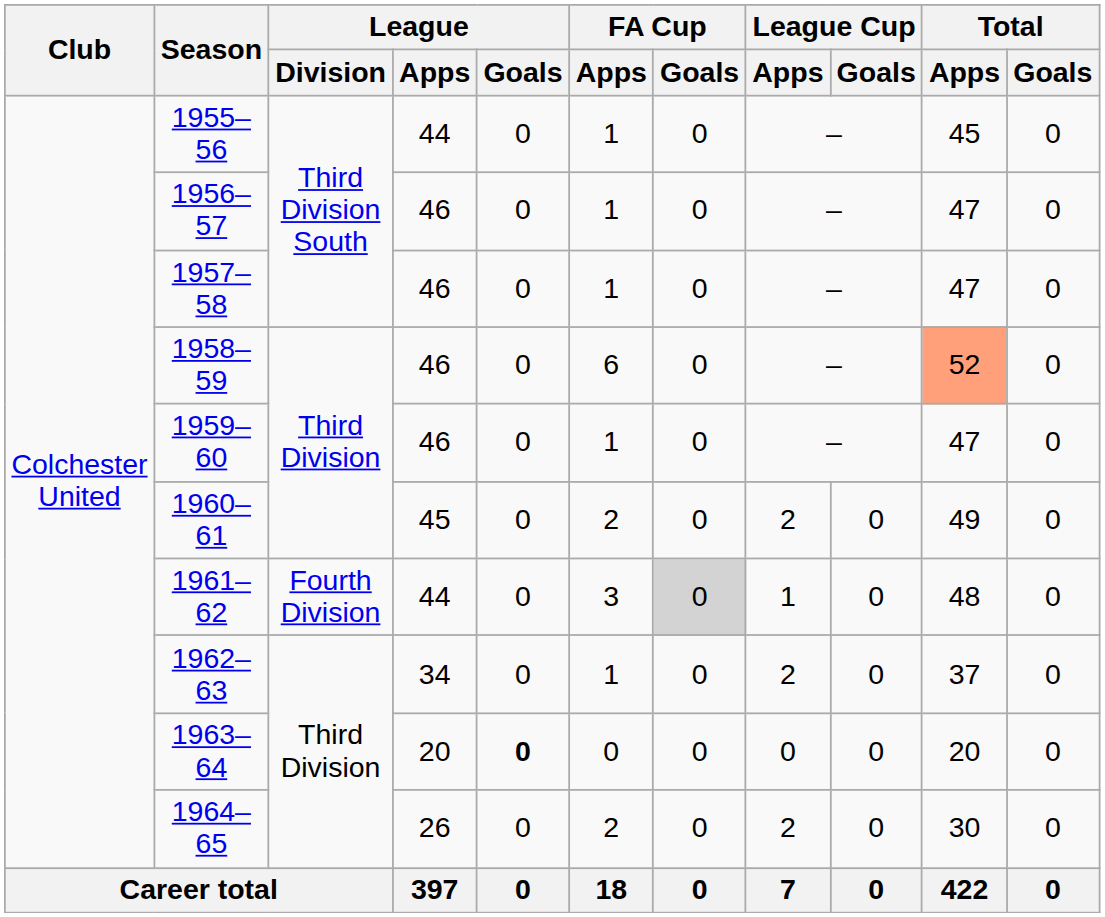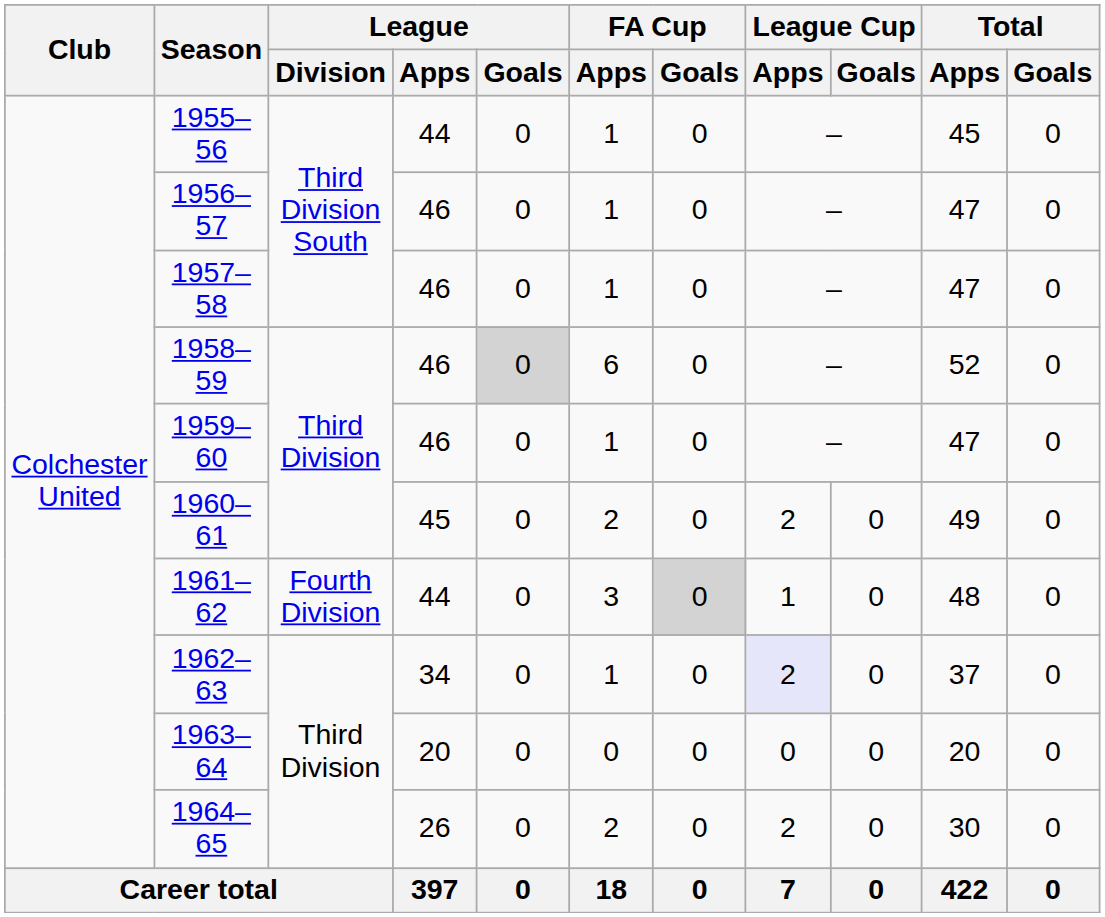(523, 365) no background -> (523, 365) lightgrey background
(964, 365) lightsalmon background -> (964, 365) no background
(788, 673) no background -> (788, 673) lavender background
(523, 751) bold -> (523, 751) normal
